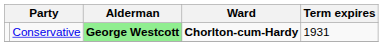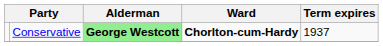(317, 32) 1931 -> (317, 32) 1937
